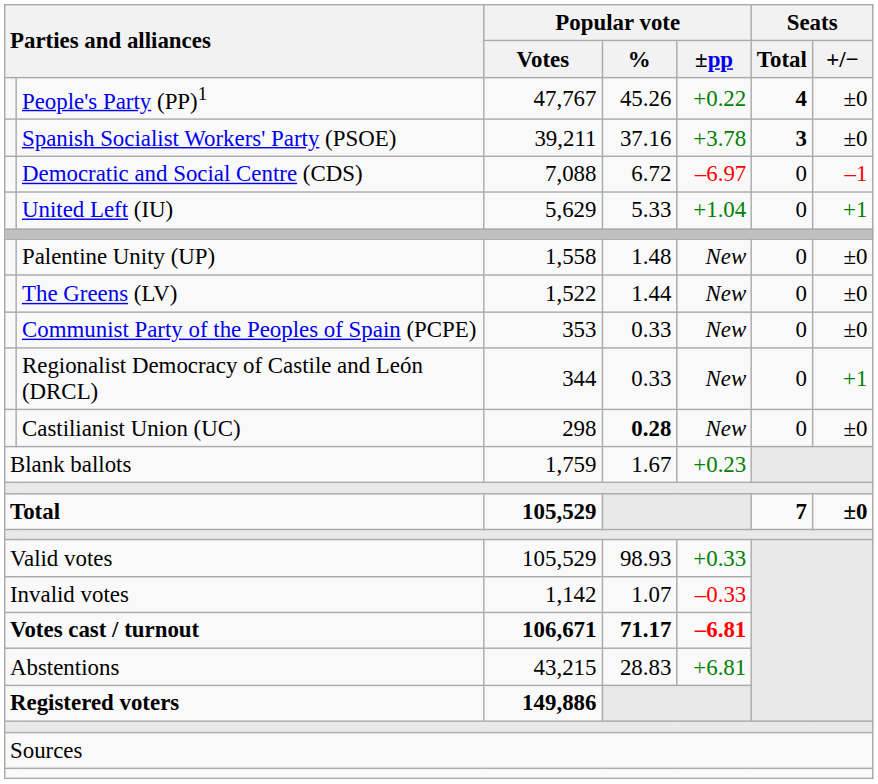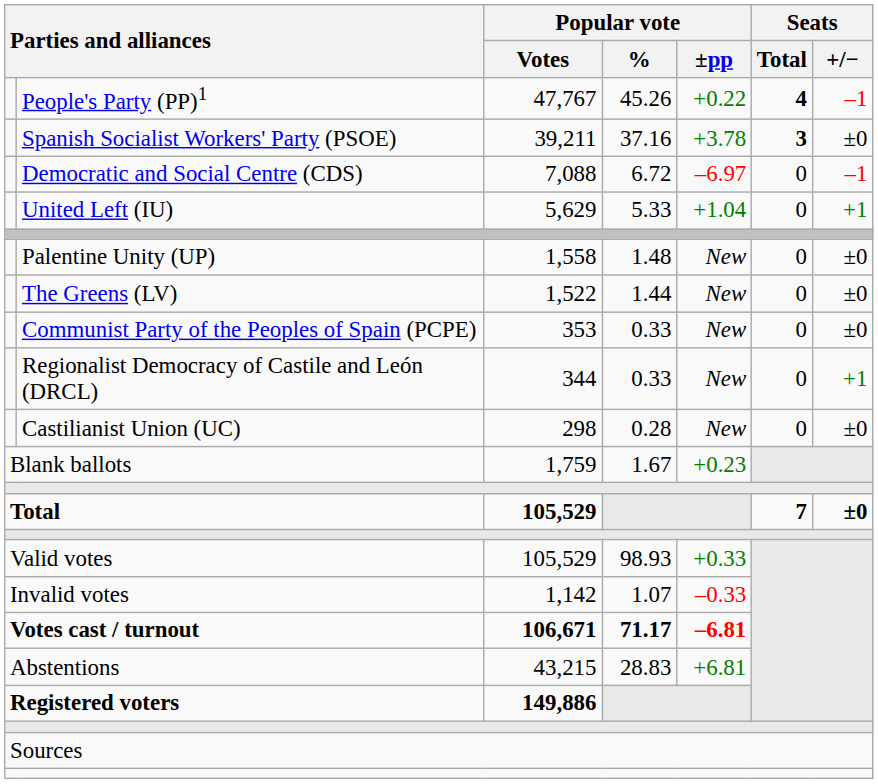(855, 98) ±0 -> (856, 98) –1
(651, 427) bold -> (651, 427) normal
